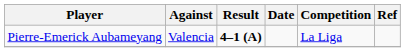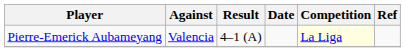(241, 36) bold -> (241, 36) normal
(321, 36) no background -> (321, 36) lightyellow background
